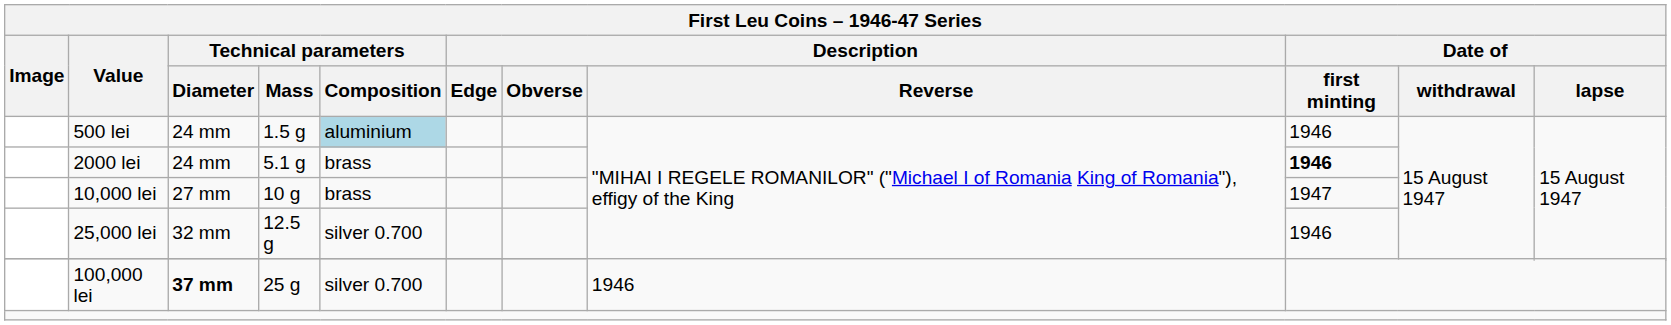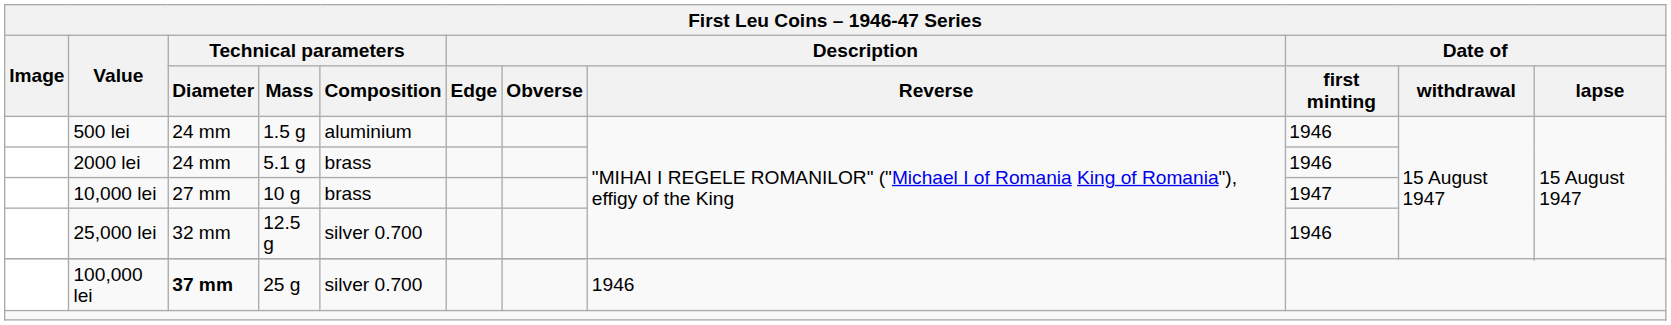(368, 132) lightblue background -> (368, 132) no background
(1311, 162) bold -> (1311, 162) normal
